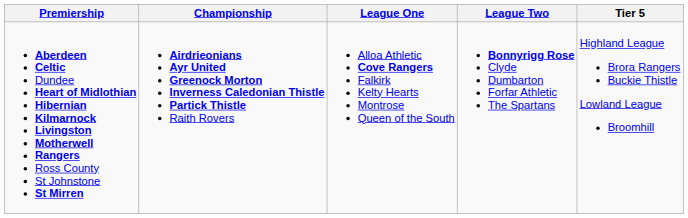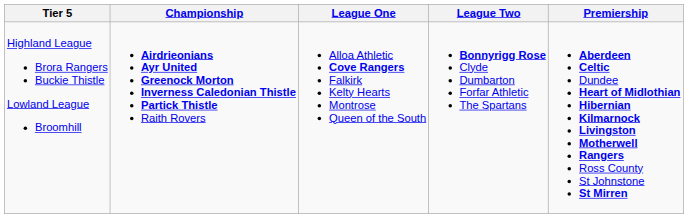columns swapped: (72, 13) <-> (630, 13)
